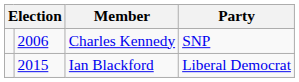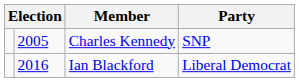(33, 41) 2006 -> (33, 41) 2005
(33, 65) 2015 -> (33, 65) 2016
